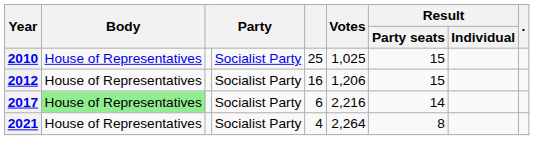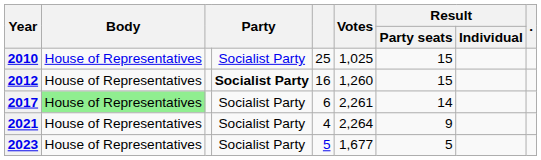(258, 81) normal -> (262, 81) bold
(348, 81) 1,206 -> (356, 81) 1,260
(348, 102) 2,216 -> (356, 102) 2,261
(441, 124) 8 -> (449, 124) 9
+ row: (23, 145)
